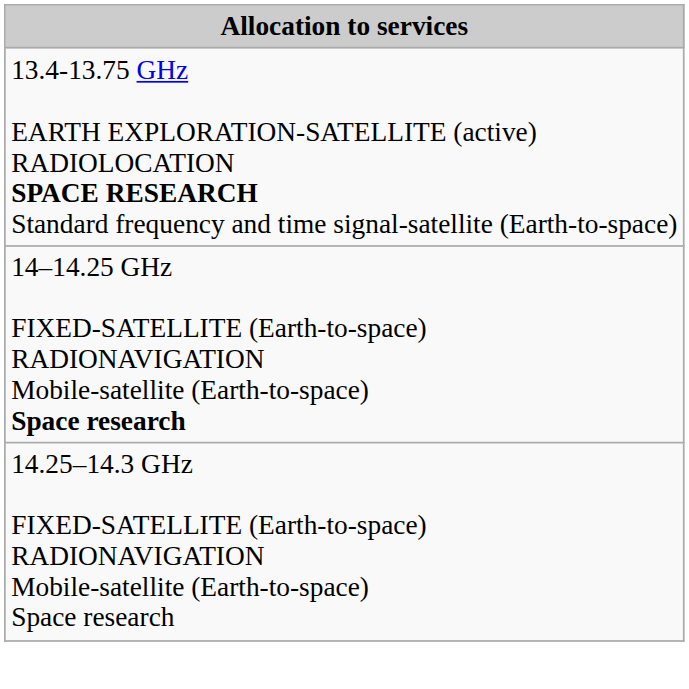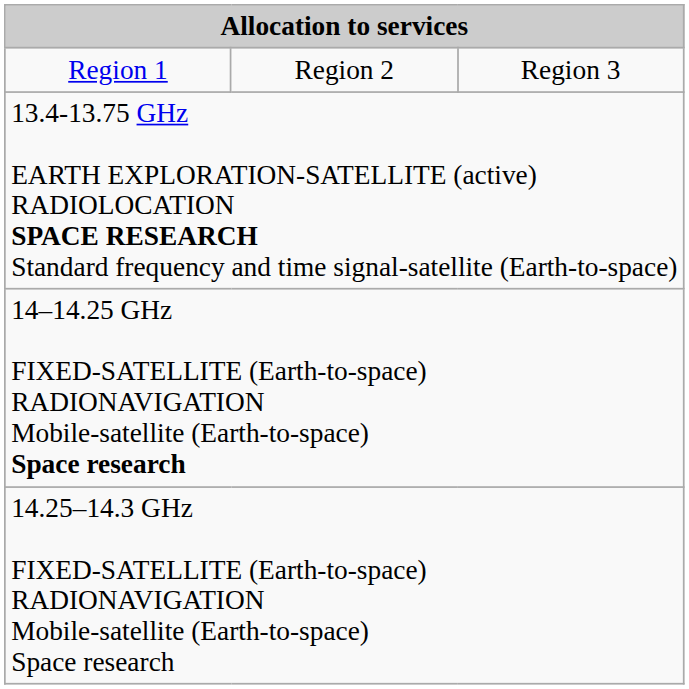+ row: (118, 69)
